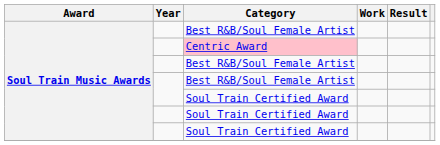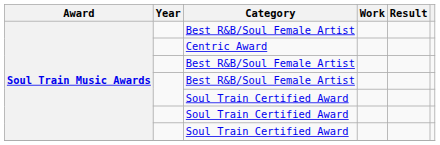(227, 47) pink background -> (227, 47) no background
